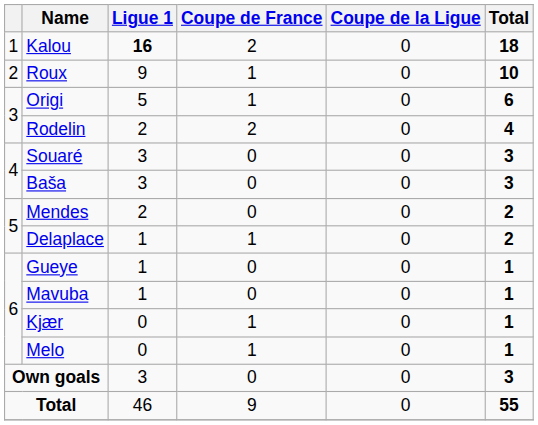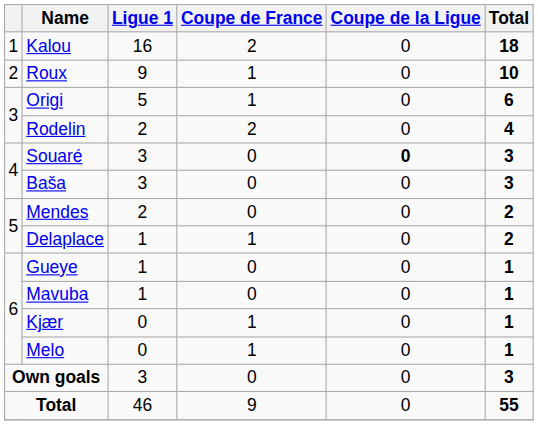(142, 45) bold -> (142, 45) normal
(406, 156) normal -> (406, 156) bold
